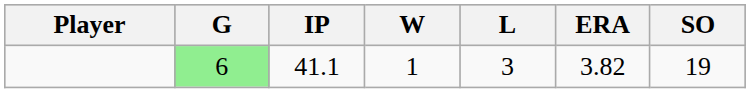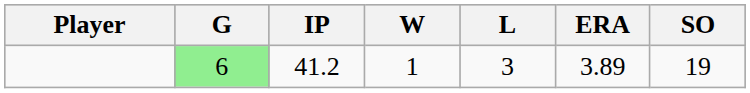(317, 66) 41.1 -> (317, 66) 41.2
(603, 66) 3.82 -> (603, 66) 3.89
